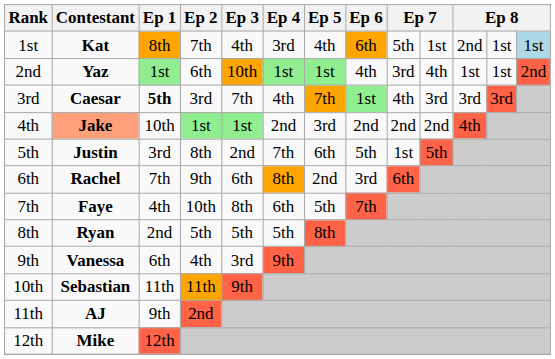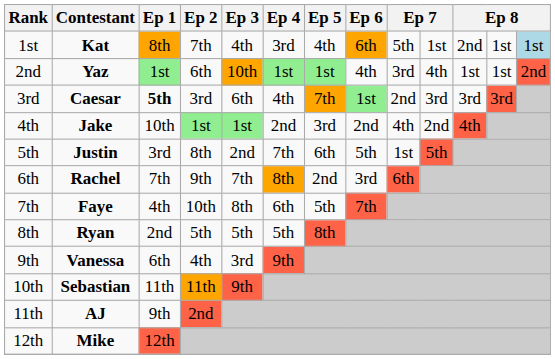(242, 98) 7th -> (242, 98) 6th
(403, 98) 4th -> (403, 98) 2nd
(95, 125) lightsalmon background -> (95, 125) no background
(403, 125) 2nd -> (403, 125) 4th
(242, 179) 6th -> (242, 179) 7th
